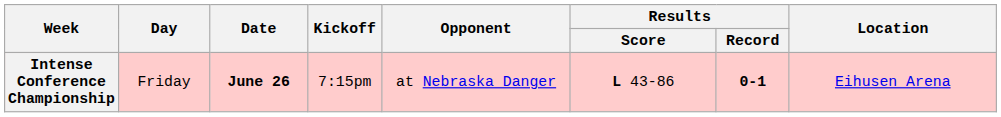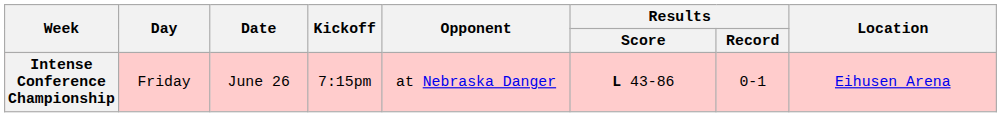(259, 82) bold -> (259, 82) normal
(753, 82) bold -> (753, 82) normal
